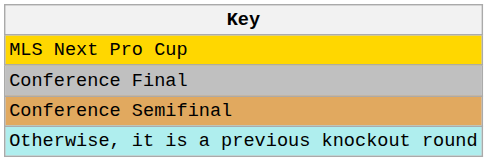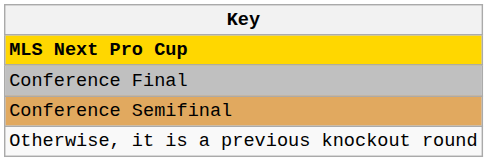(98, 50) normal -> (98, 50) bold
(243, 141) paleturquoise background -> (243, 141) no background
